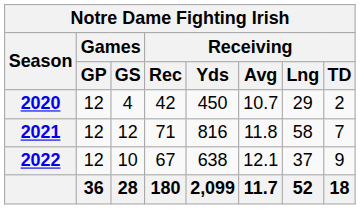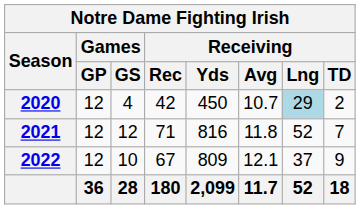(303, 103) no background -> (303, 103) lightblue background
(303, 132) 58 -> (303, 132) 52
(213, 160) 638 -> (213, 160) 809
